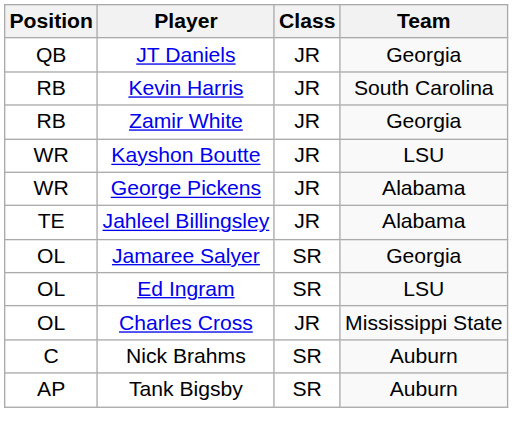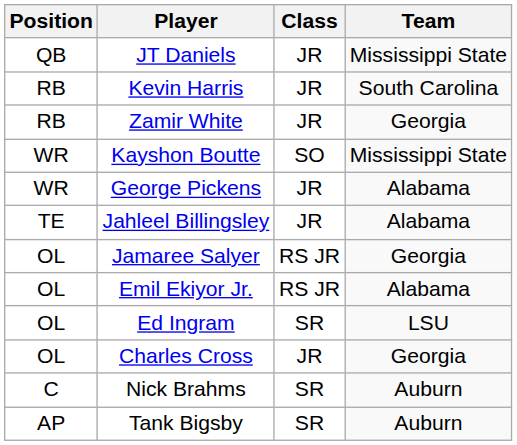(424, 54) Georgia -> (428, 54) Mississippi State
(307, 155) JR -> (310, 155) SO
(424, 155) LSU -> (428, 155) Mississippi State
(307, 255) SR -> (310, 255) RS JR
+ row: (186, 289)
(424, 322) Mississippi State -> (428, 356) Georgia
